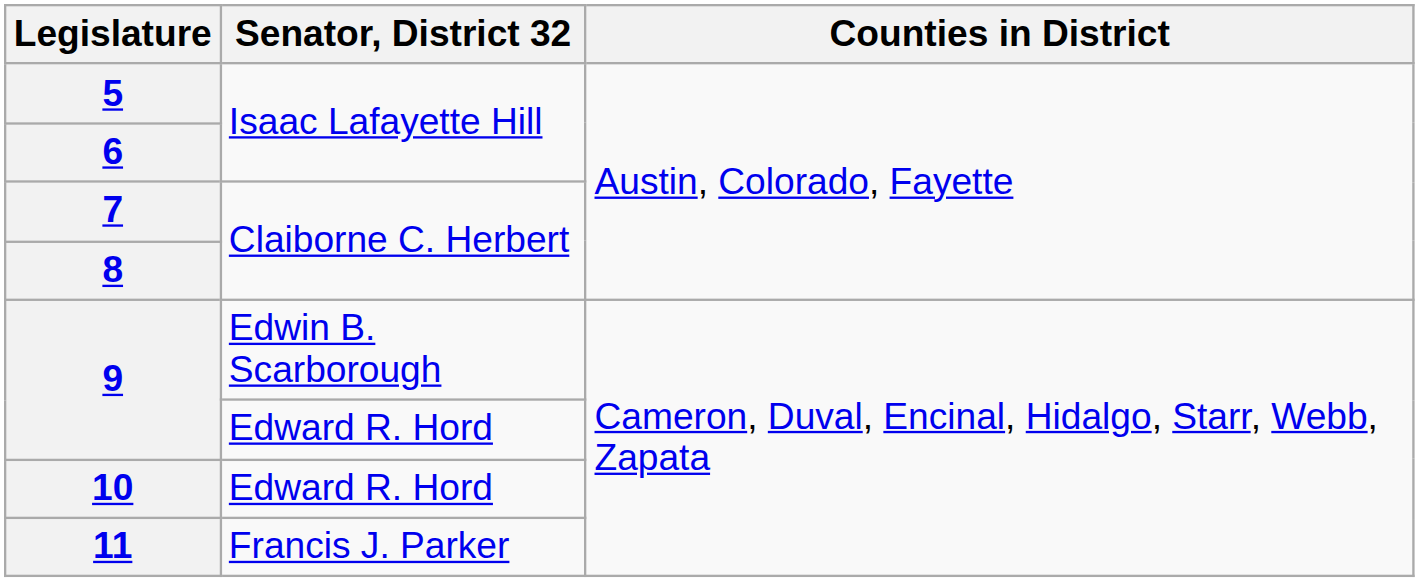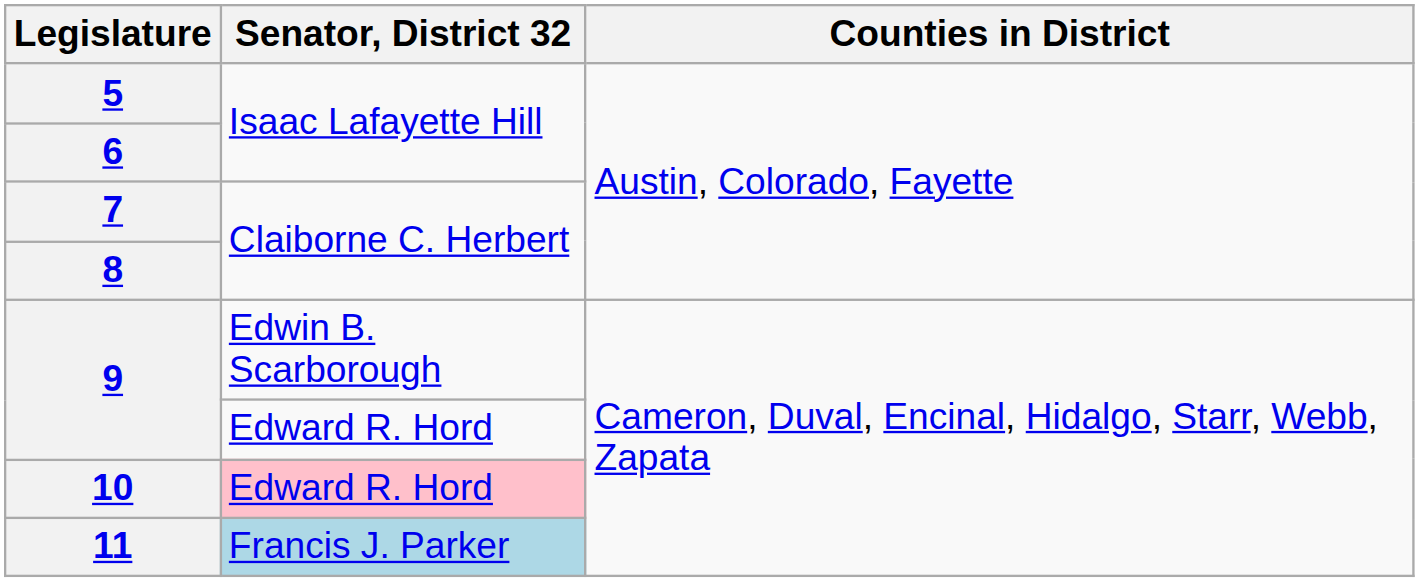(361, 487) no background -> (361, 487) pink background
(369, 546) no background -> (369, 546) lightblue background
